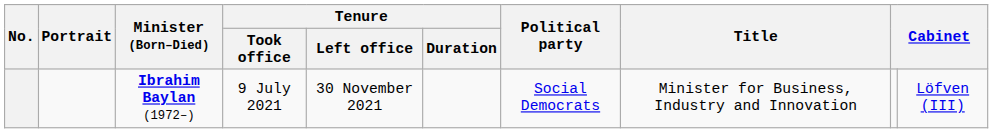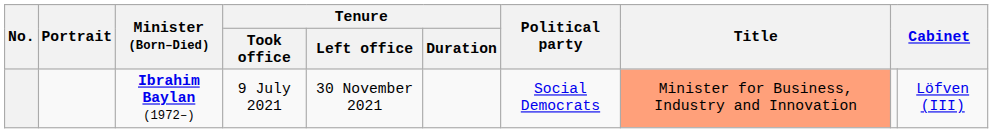(756, 98) no background -> (756, 98) lightsalmon background
